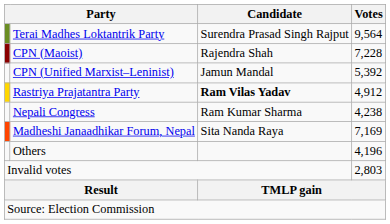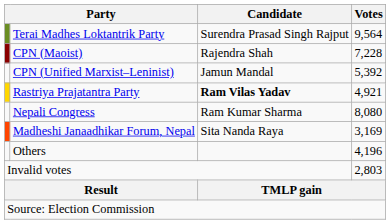(368, 92) 4,912 -> (368, 92) 4,921
(368, 111) 4,238 -> (368, 111) 8,080
(368, 131) 7,169 -> (368, 131) 3,169
